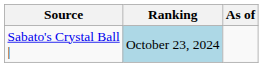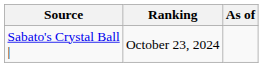(173, 44) lightblue background -> (173, 44) no background
